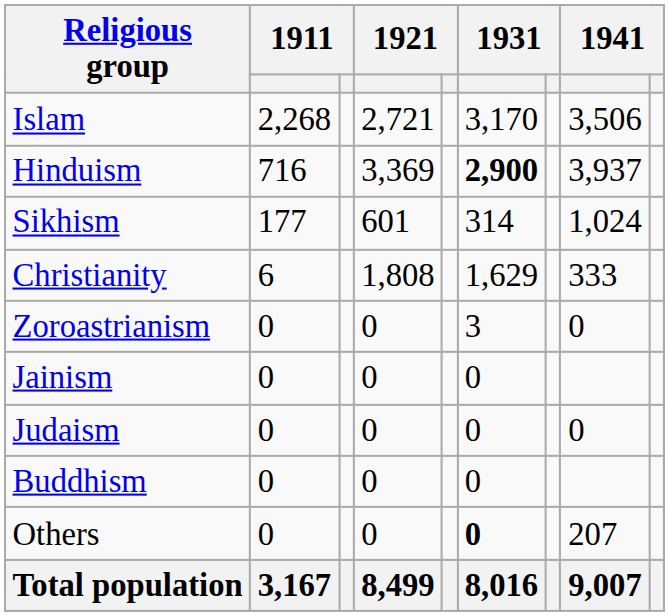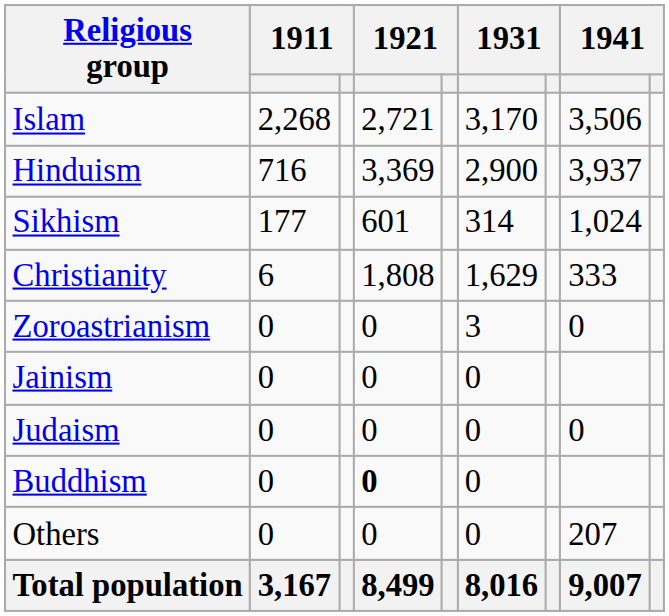(501, 170) bold -> (501, 170) normal
(369, 481) normal -> (369, 481) bold
(473, 532) bold -> (473, 532) normal
